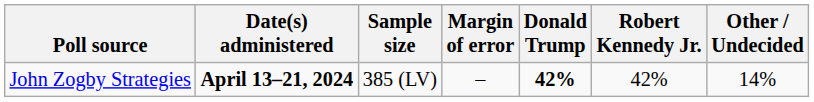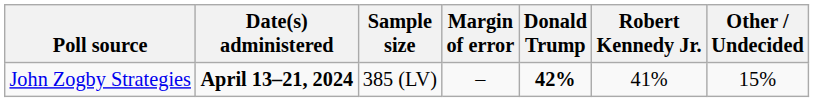(649, 79) 42% -> (649, 79) 41%
(757, 79) 14% -> (757, 79) 15%
